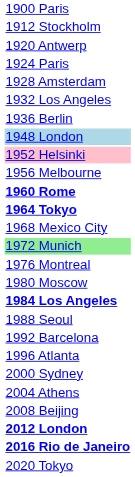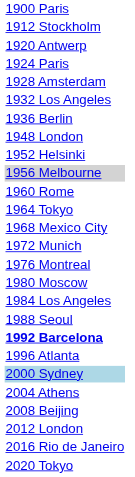(44, 136) lightblue background -> (44, 136) no background
(45, 155) pink background -> (45, 155) no background
(53, 173) no background -> (53, 173) lightgrey background
(41, 191) bold -> (40, 191) normal
(41, 209) bold -> (39, 209) normal
(44, 246) lightgreen background -> (44, 246) no background
(61, 301) bold -> (58, 301) normal
(52, 337) normal -> (54, 337) bold
(44, 374) no background -> (44, 374) lightblue background
(46, 429) bold -> (44, 429) normal
(68, 447) bold -> (65, 447) normal
